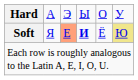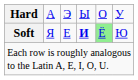(67, 33) lightsalmon background -> (67, 33) no background
(102, 33) no background -> (102, 33) lightgreen background
(121, 33) khaki background -> (121, 33) no background
